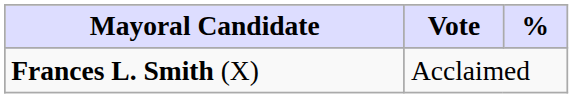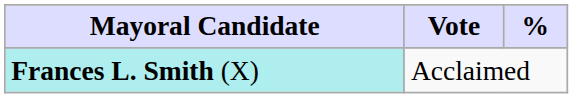(135, 69) no background -> (135, 69) paleturquoise background
